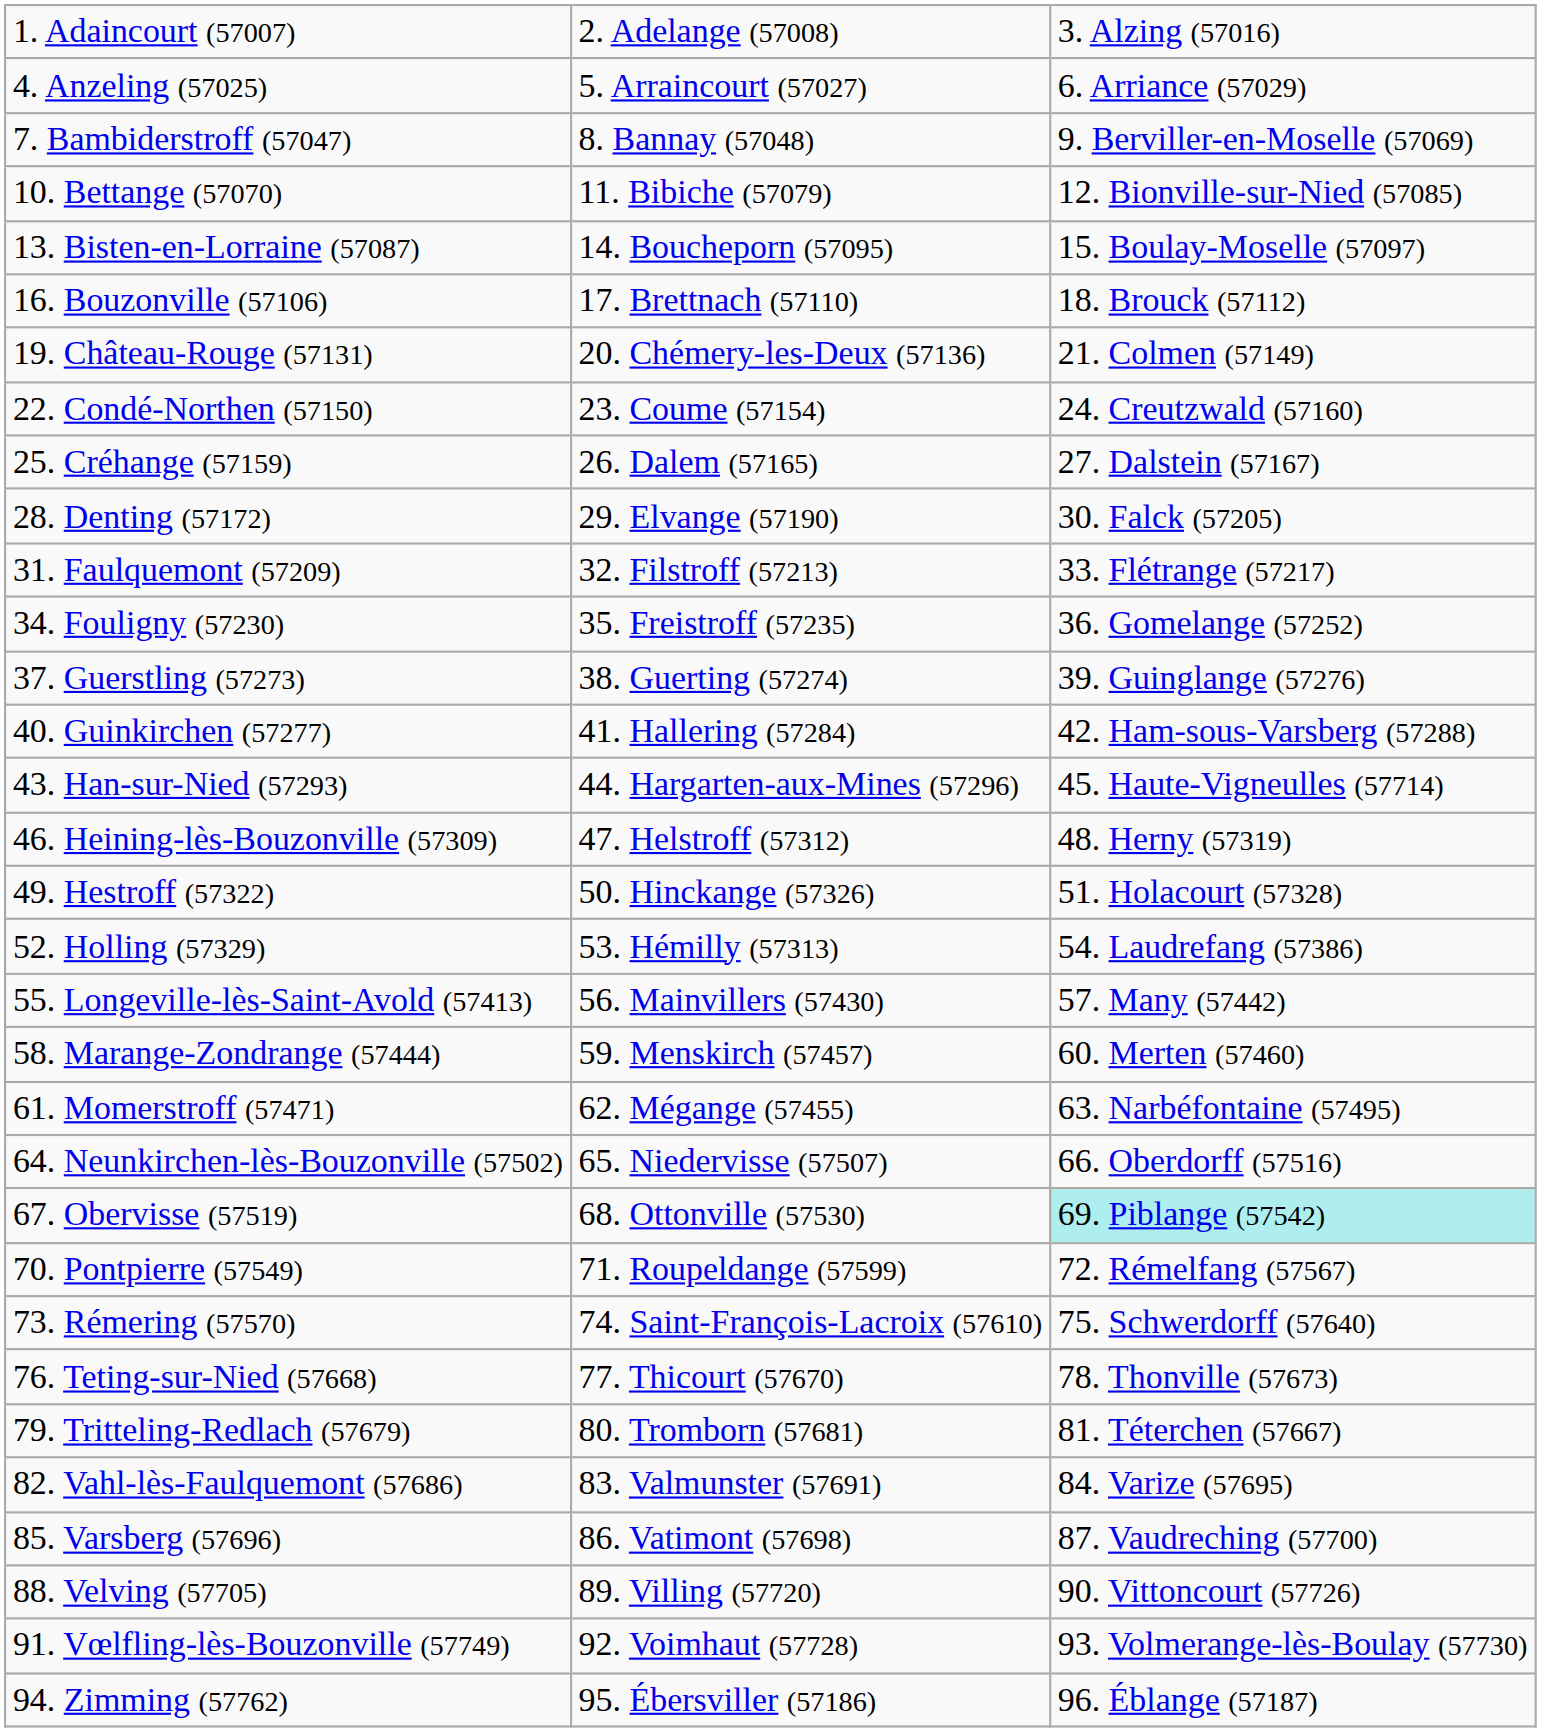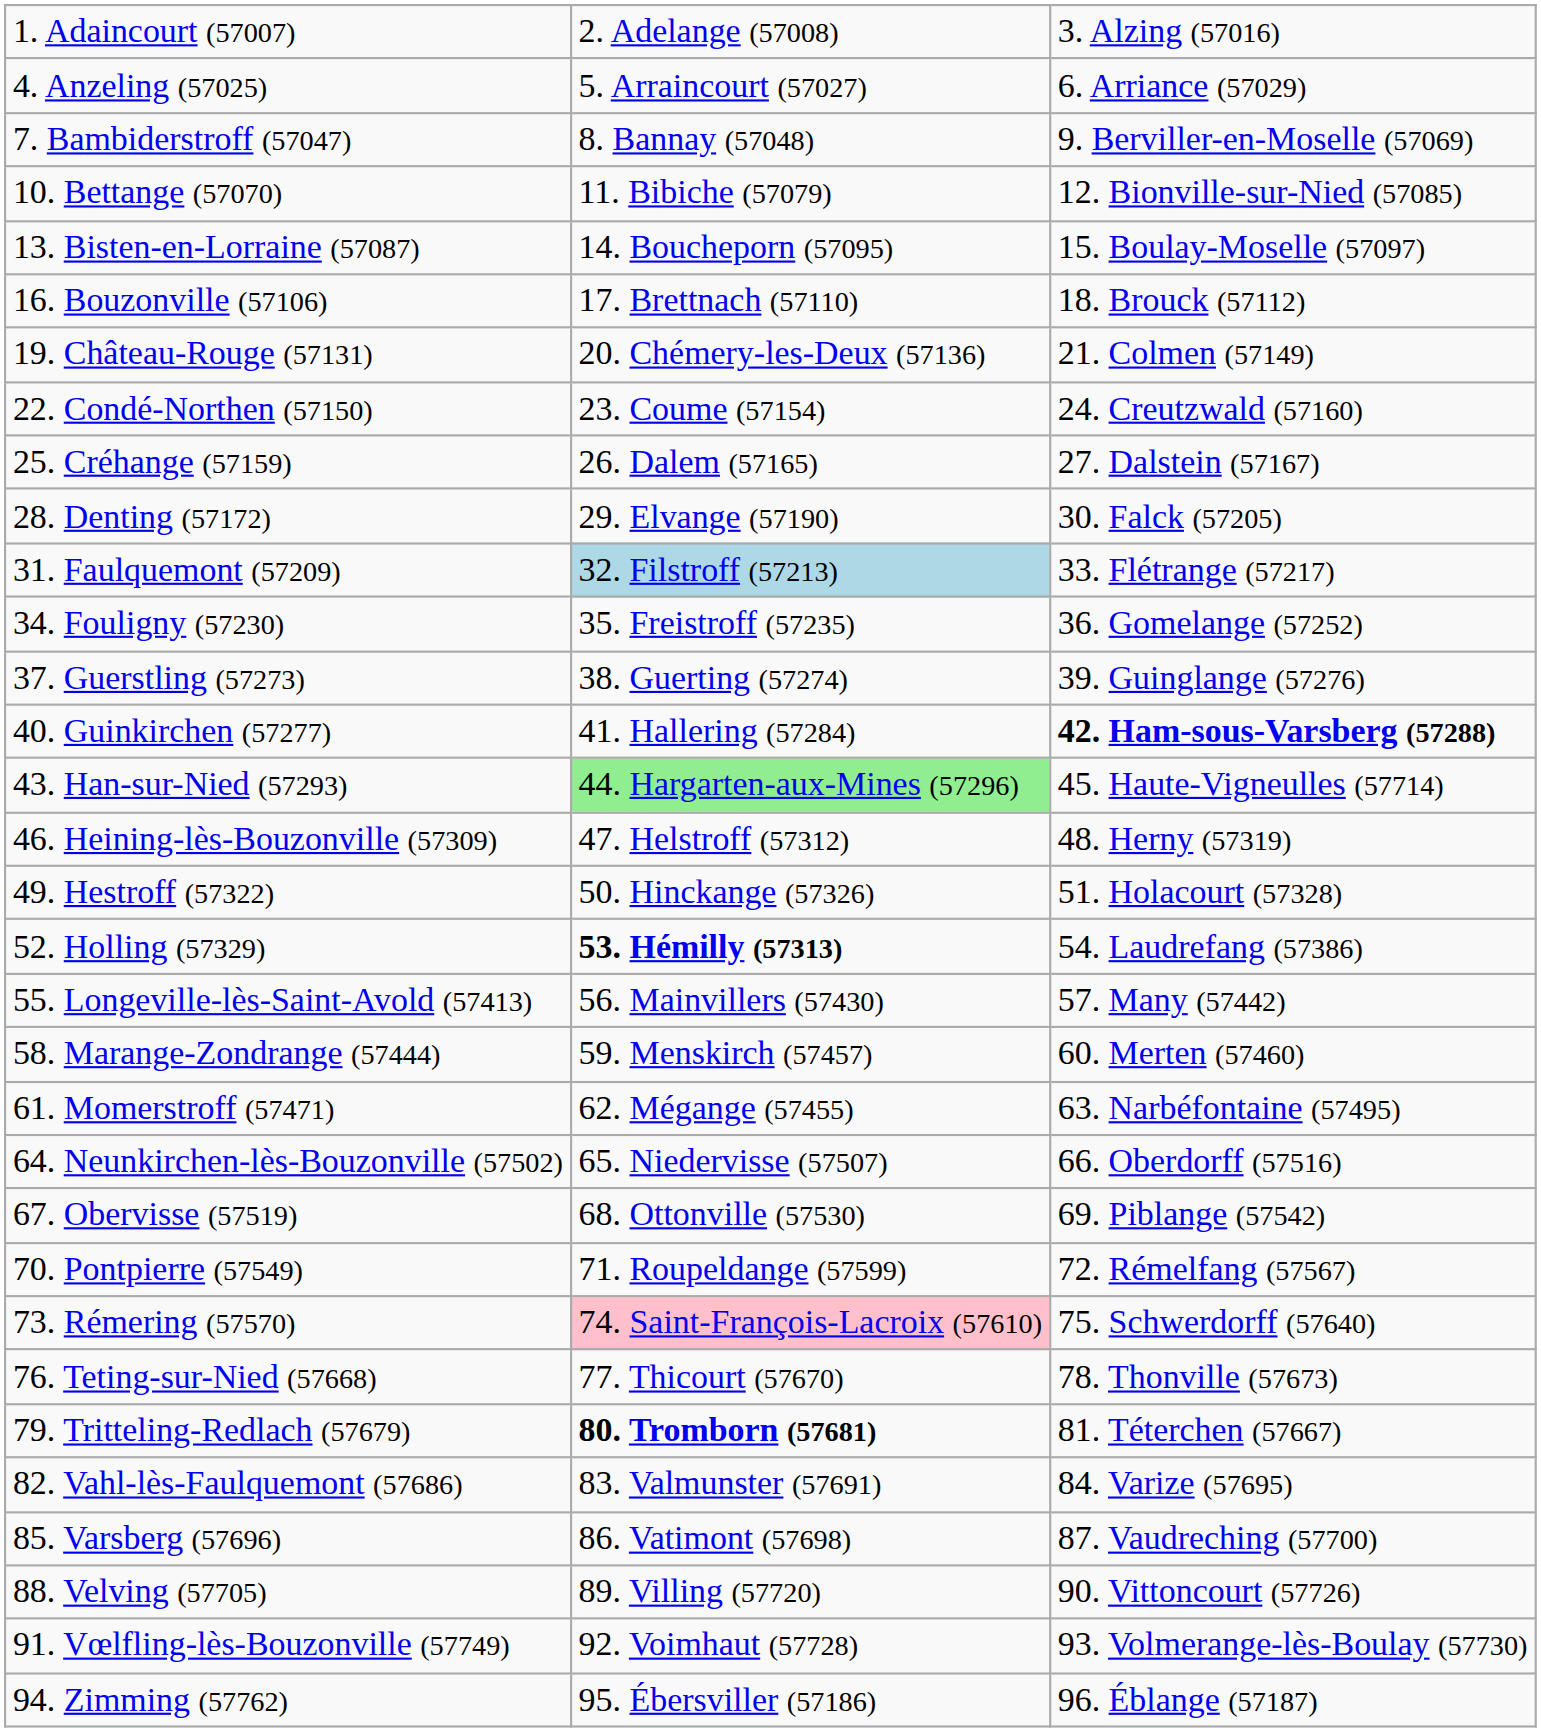(708, 569) no background -> (708, 569) lightblue background
(1267, 730) normal -> (1277, 730) bold
(799, 784) no background -> (799, 784) lightgreen background
(709, 945) normal -> (711, 945) bold
(1191, 1214) paleturquoise background -> (1191, 1214) no background
(810, 1322) no background -> (810, 1322) pink background
(721, 1430) normal -> (727, 1430) bold
